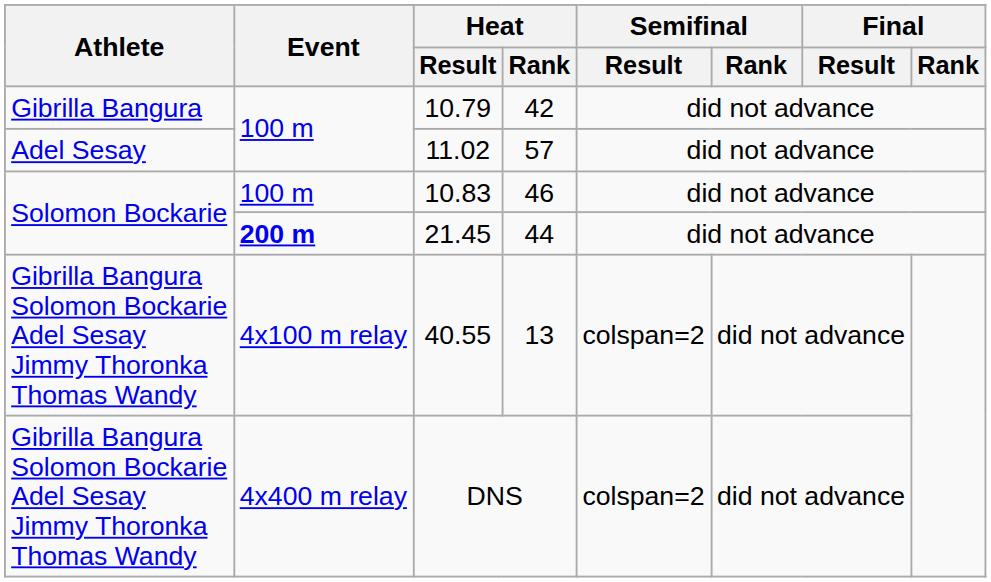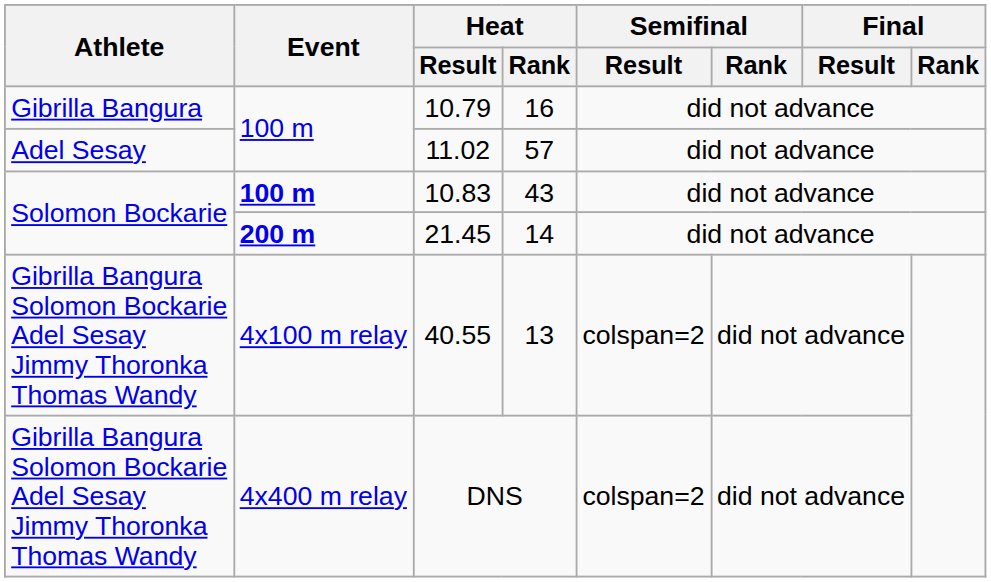(539, 108) 42 -> (539, 108) 16
(277, 192) normal -> (277, 192) bold
(539, 192) 46 -> (539, 192) 43
(539, 234) 44 -> (539, 234) 14
